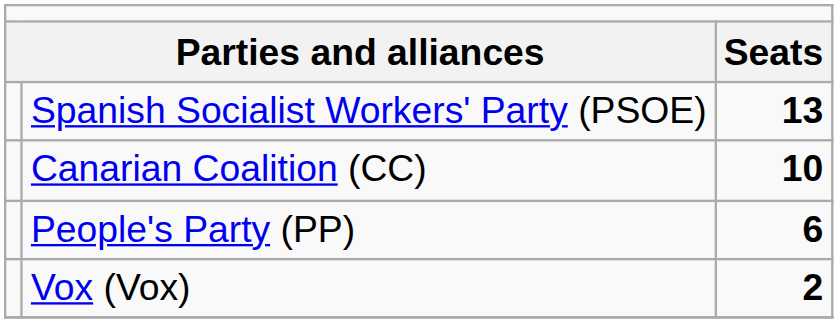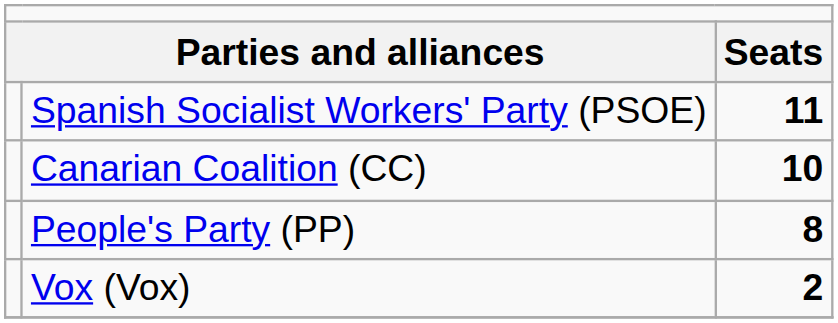(803, 110) 13 -> (804, 110) 11
(813, 228) 6 -> (813, 228) 8
